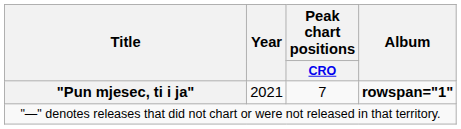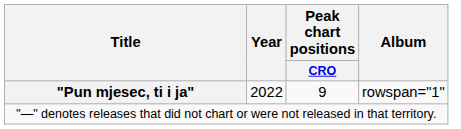(267, 92) 2021 -> (267, 92) 2022
(322, 92) 7 -> (322, 92) 9
(408, 92) bold -> (403, 92) normal
